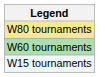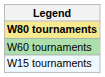(49, 29) normal -> (52, 29) bold
